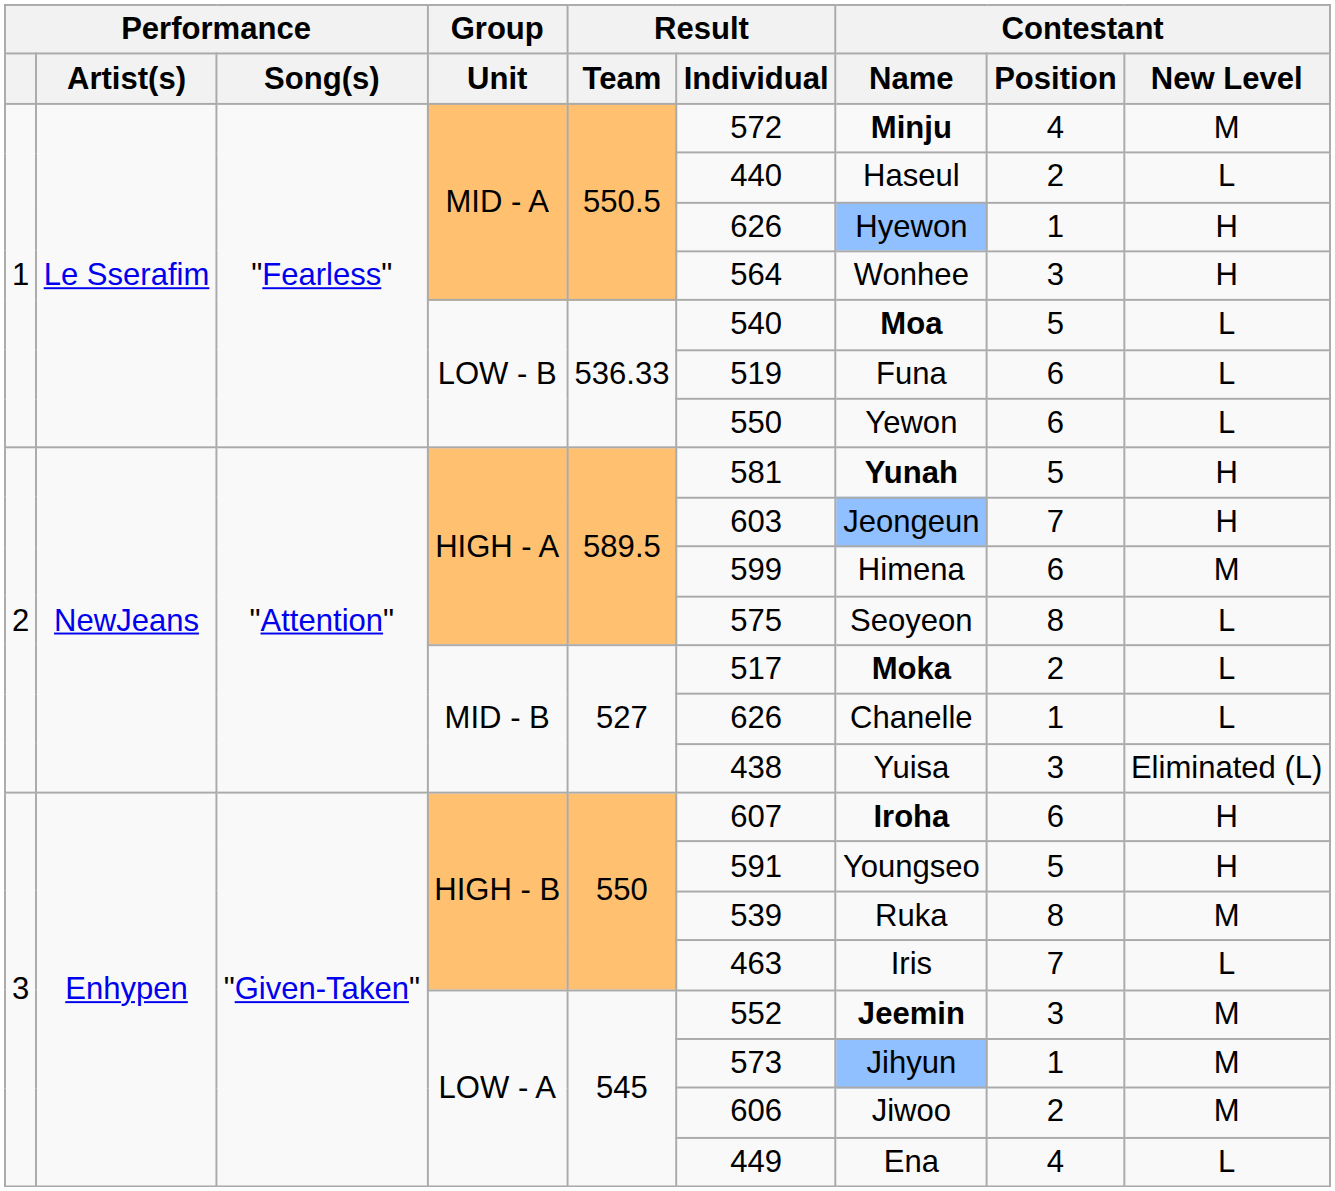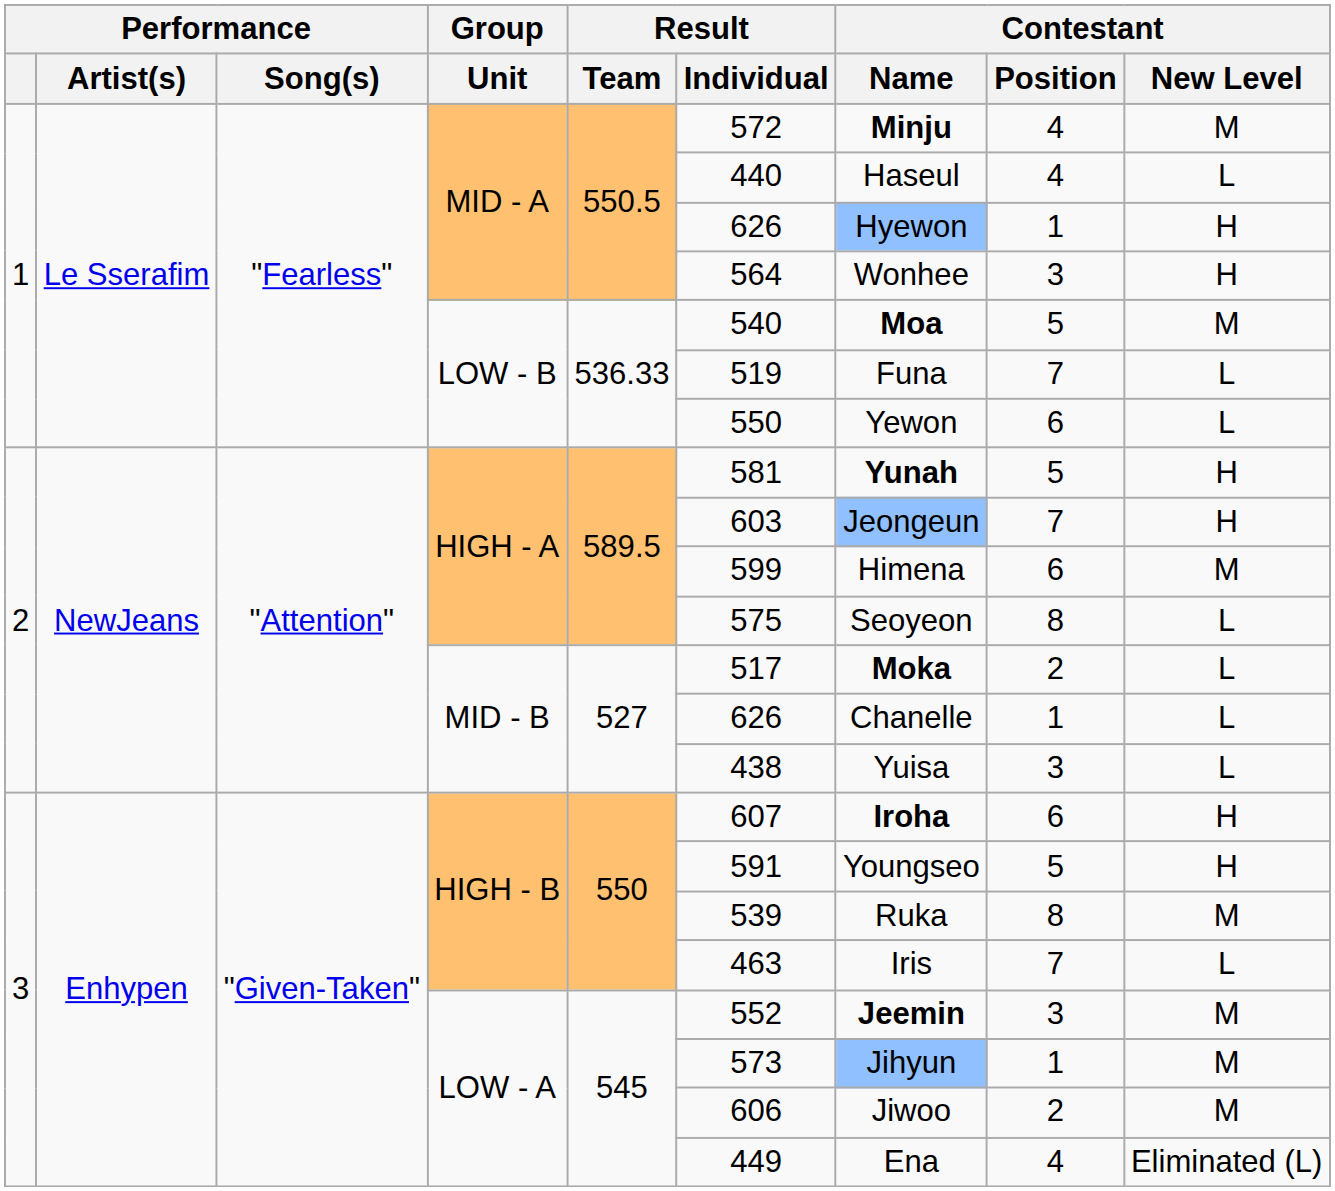(1055, 176) 2 -> (1055, 176) 4
(1227, 324) L -> (1227, 324) M
(1055, 373) 6 -> (1055, 373) 7
(1227, 767) Eliminated (L) -> (1227, 767) L
(1227, 1161) L -> (1227, 1161) Eliminated (L)
